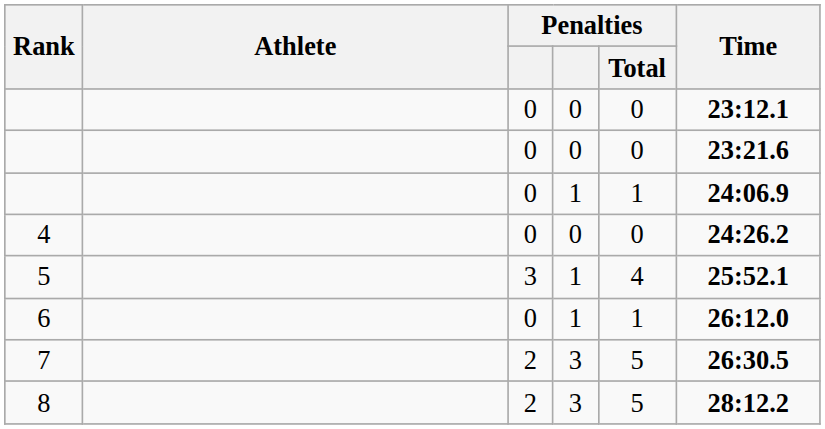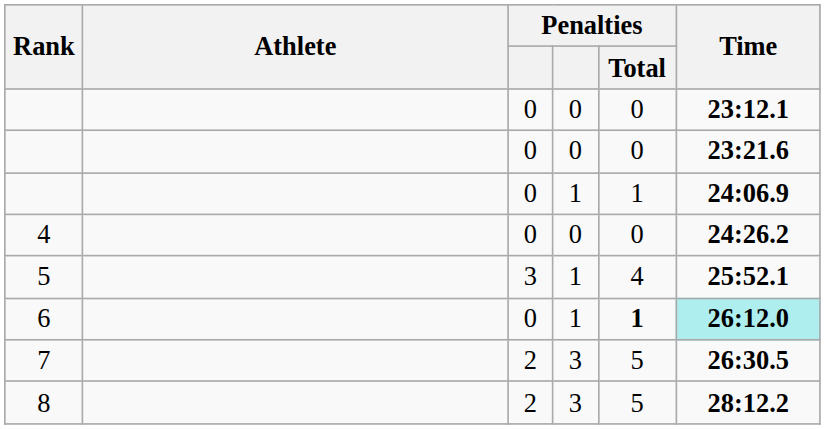(637, 318) normal -> (637, 318) bold
(748, 318) no background -> (748, 318) paleturquoise background
